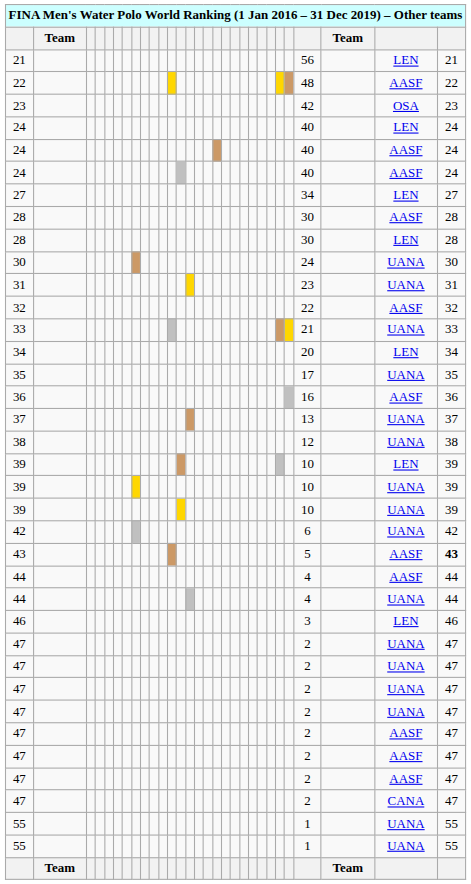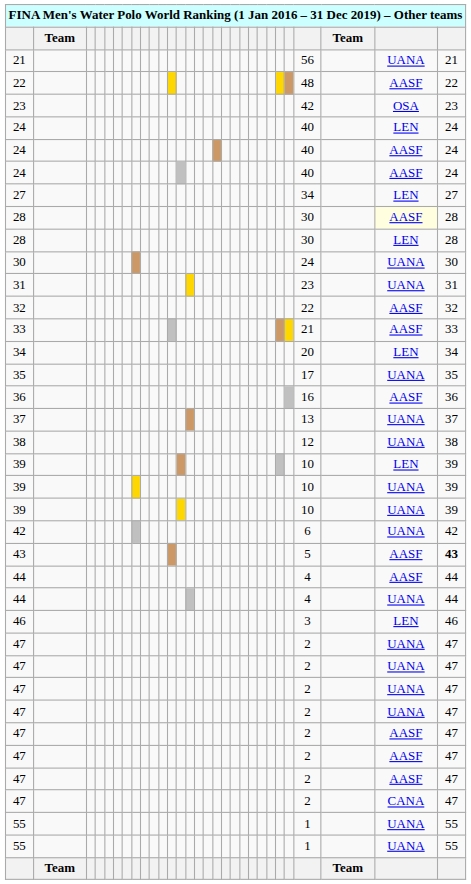(406, 60) LEN -> (406, 60) UANA
(406, 217) no background -> (406, 217) lightyellow background
(406, 329) UANA -> (406, 329) AASF
